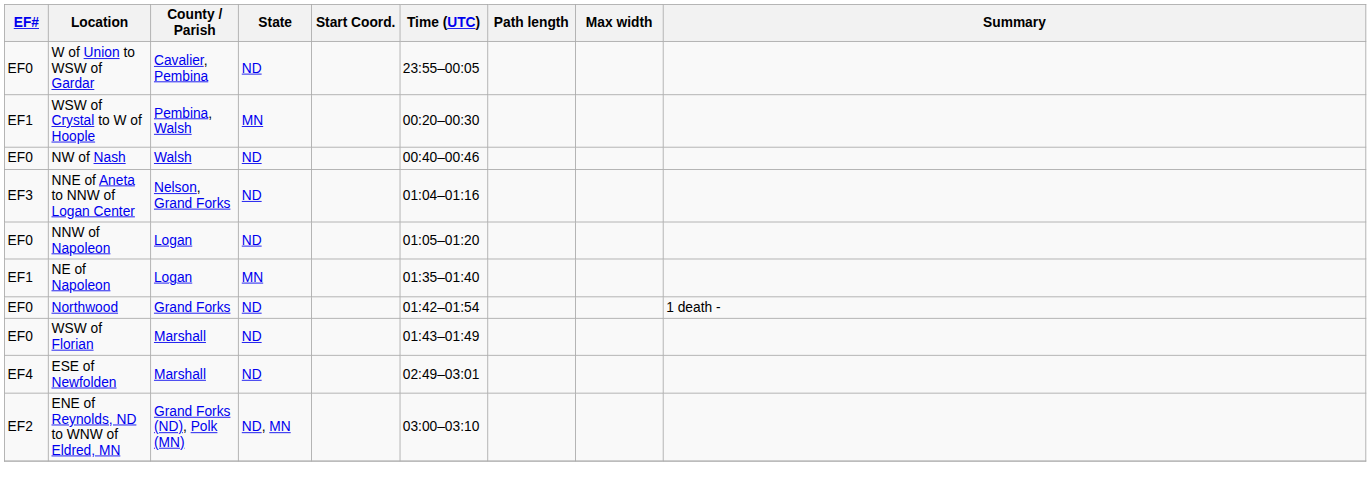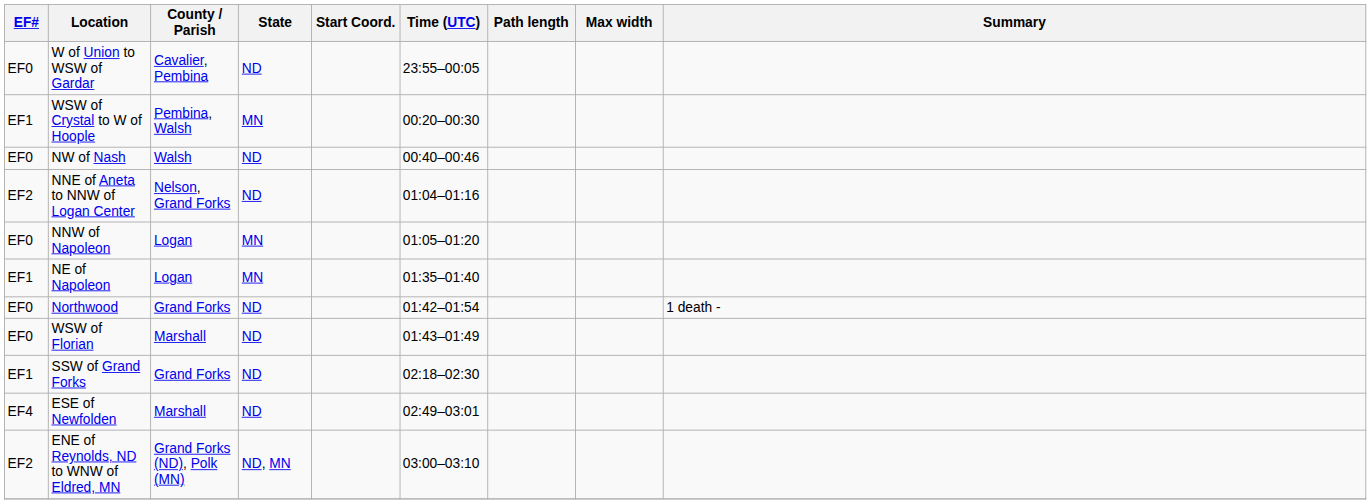(20, 195) EF3 -> (20, 195) EF2
(252, 240) ND -> (252, 240) MN
+ row: (96, 374)
